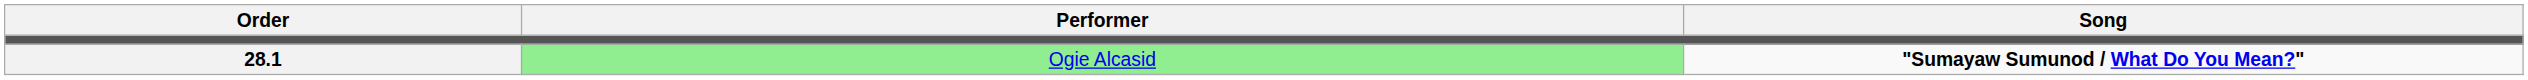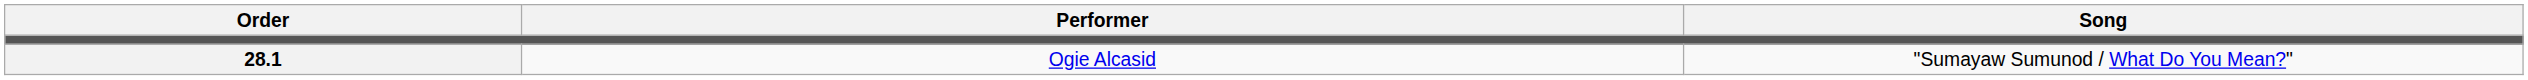(1102, 60) lightgreen background -> (1102, 60) no background
(2103, 60) bold -> (2103, 60) normal
